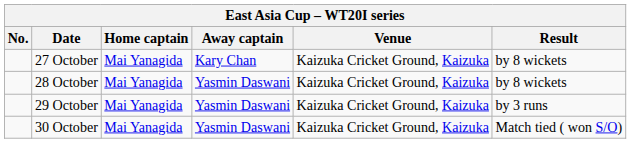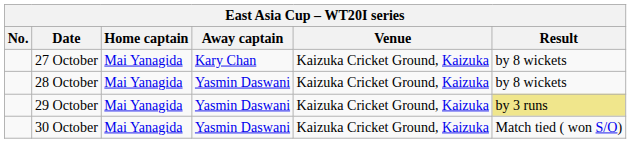(522, 104) no background -> (522, 104) khaki background
